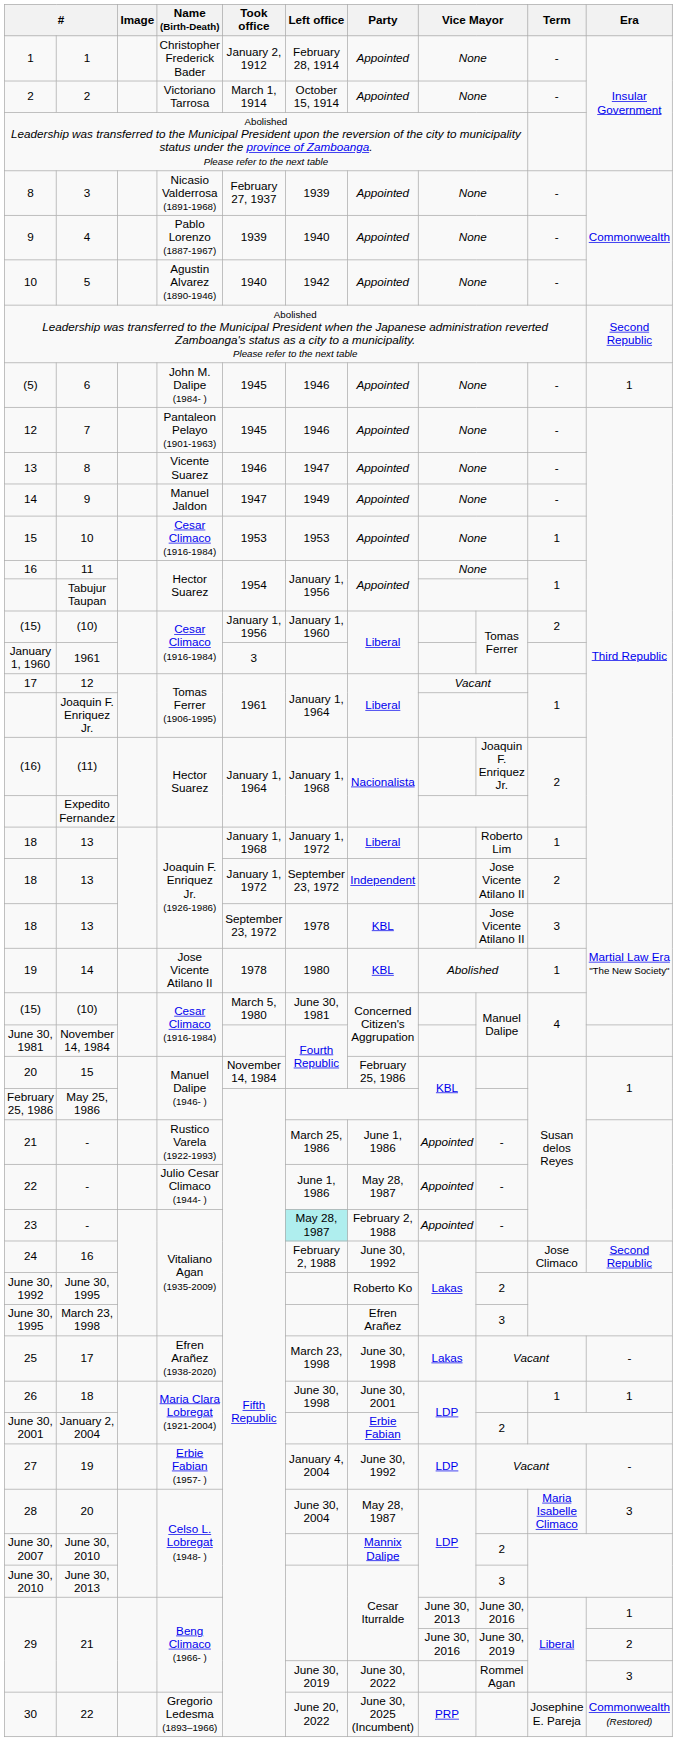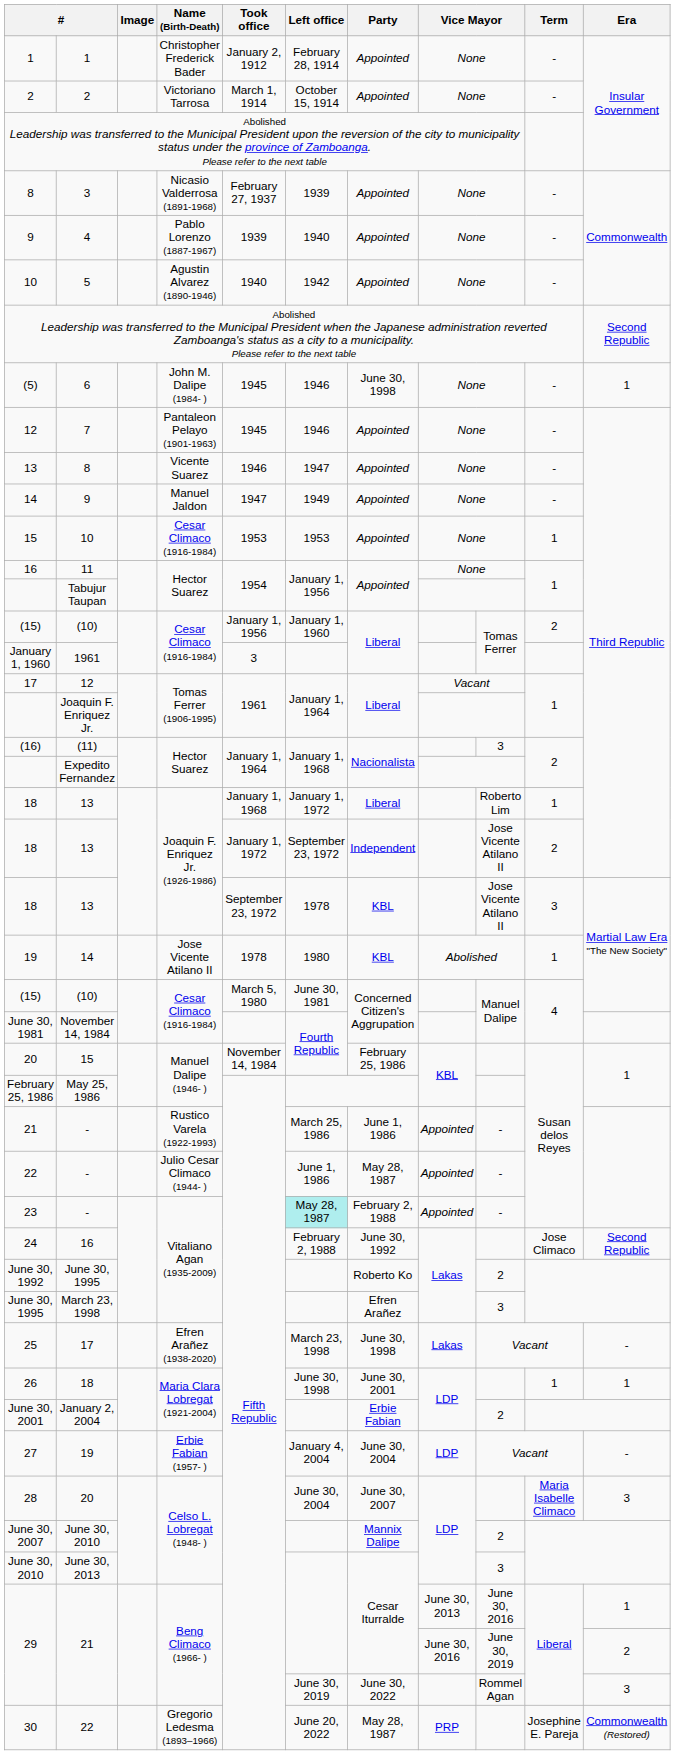(383, 385) Appointed -> (383, 385) June 30, 1998
(502, 766) Joaquin F. Enriquez Jr. -> (500, 746) 3
(383, 1466) June 30, 1992 -> (383, 1453) June 30, 2004
(383, 1511) May 28, 1987 -> (383, 1498) June 30, 2007
(383, 1714) June 30, 2025 (Incumbent) -> (383, 1727) May 28, 1987
